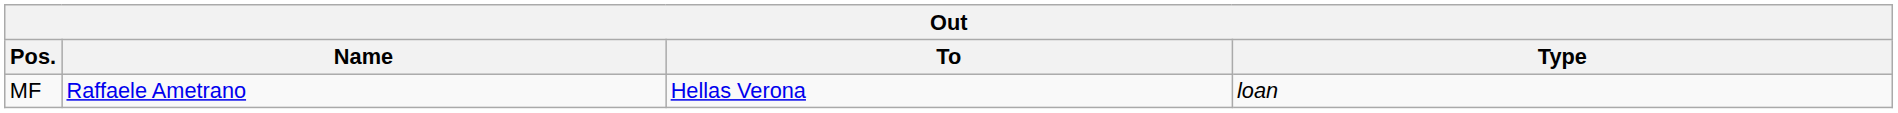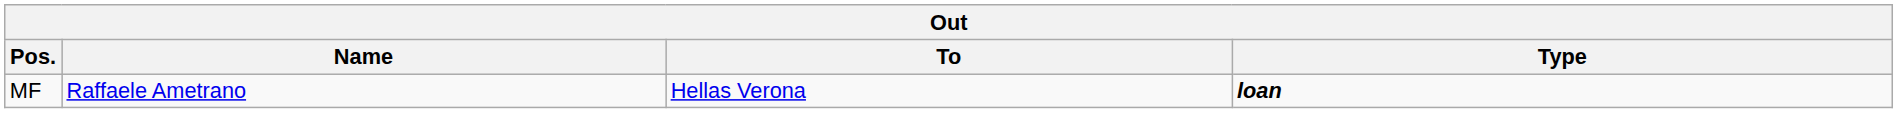(1258, 91) normal -> (1259, 91) bold
